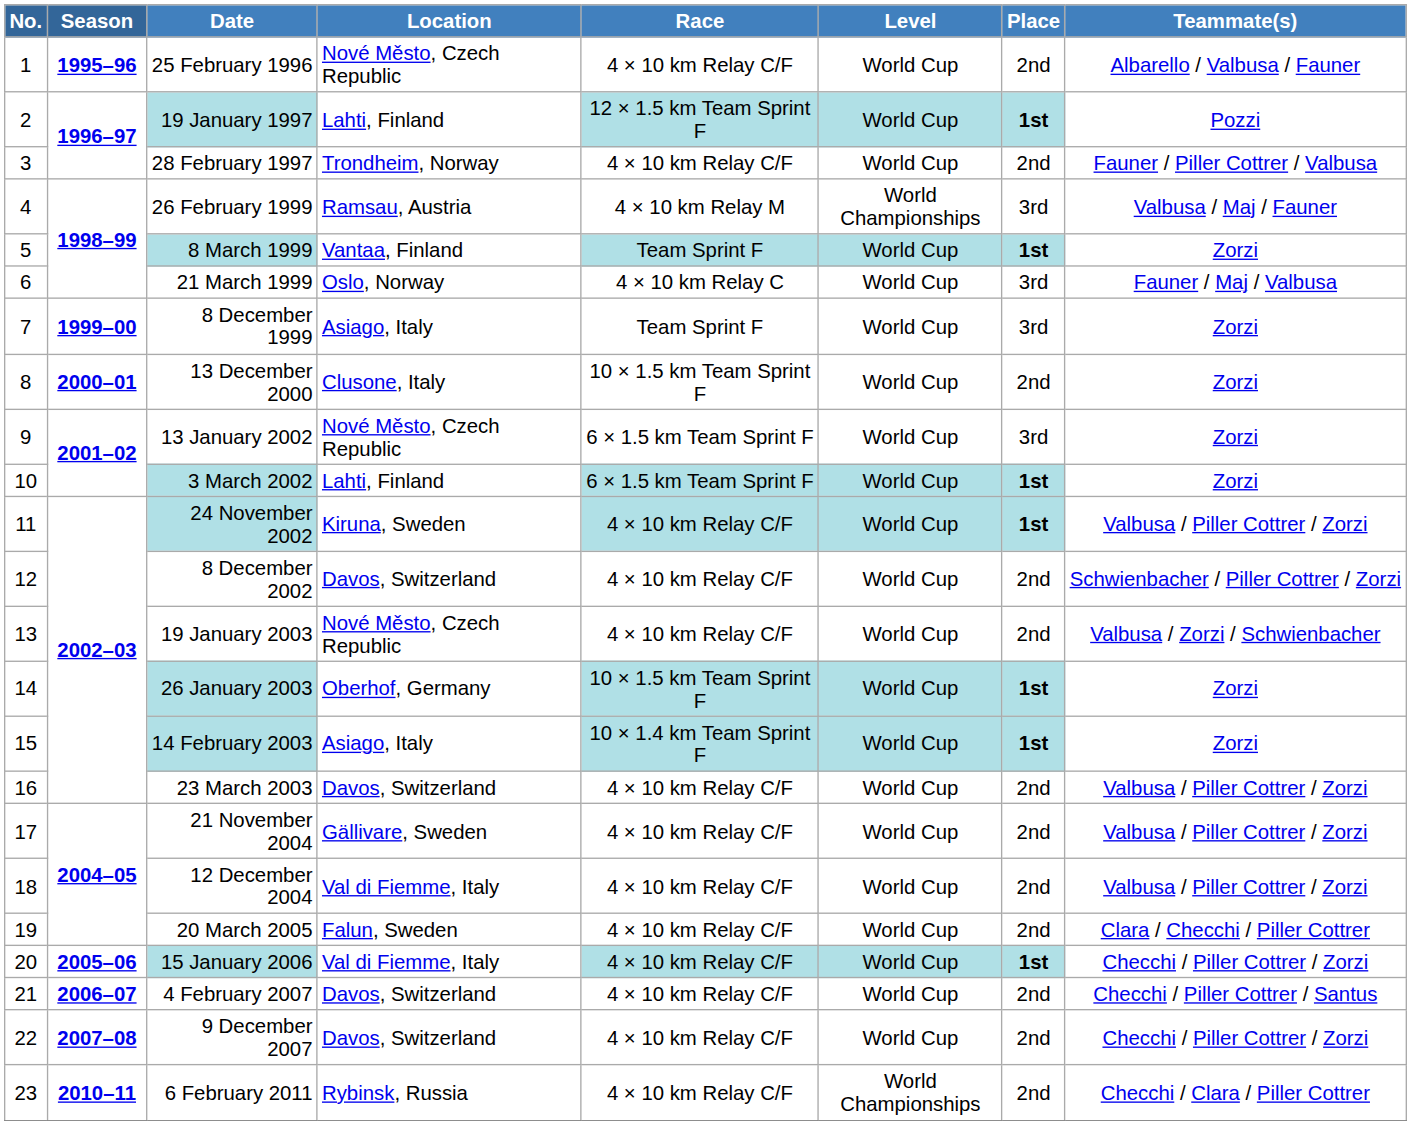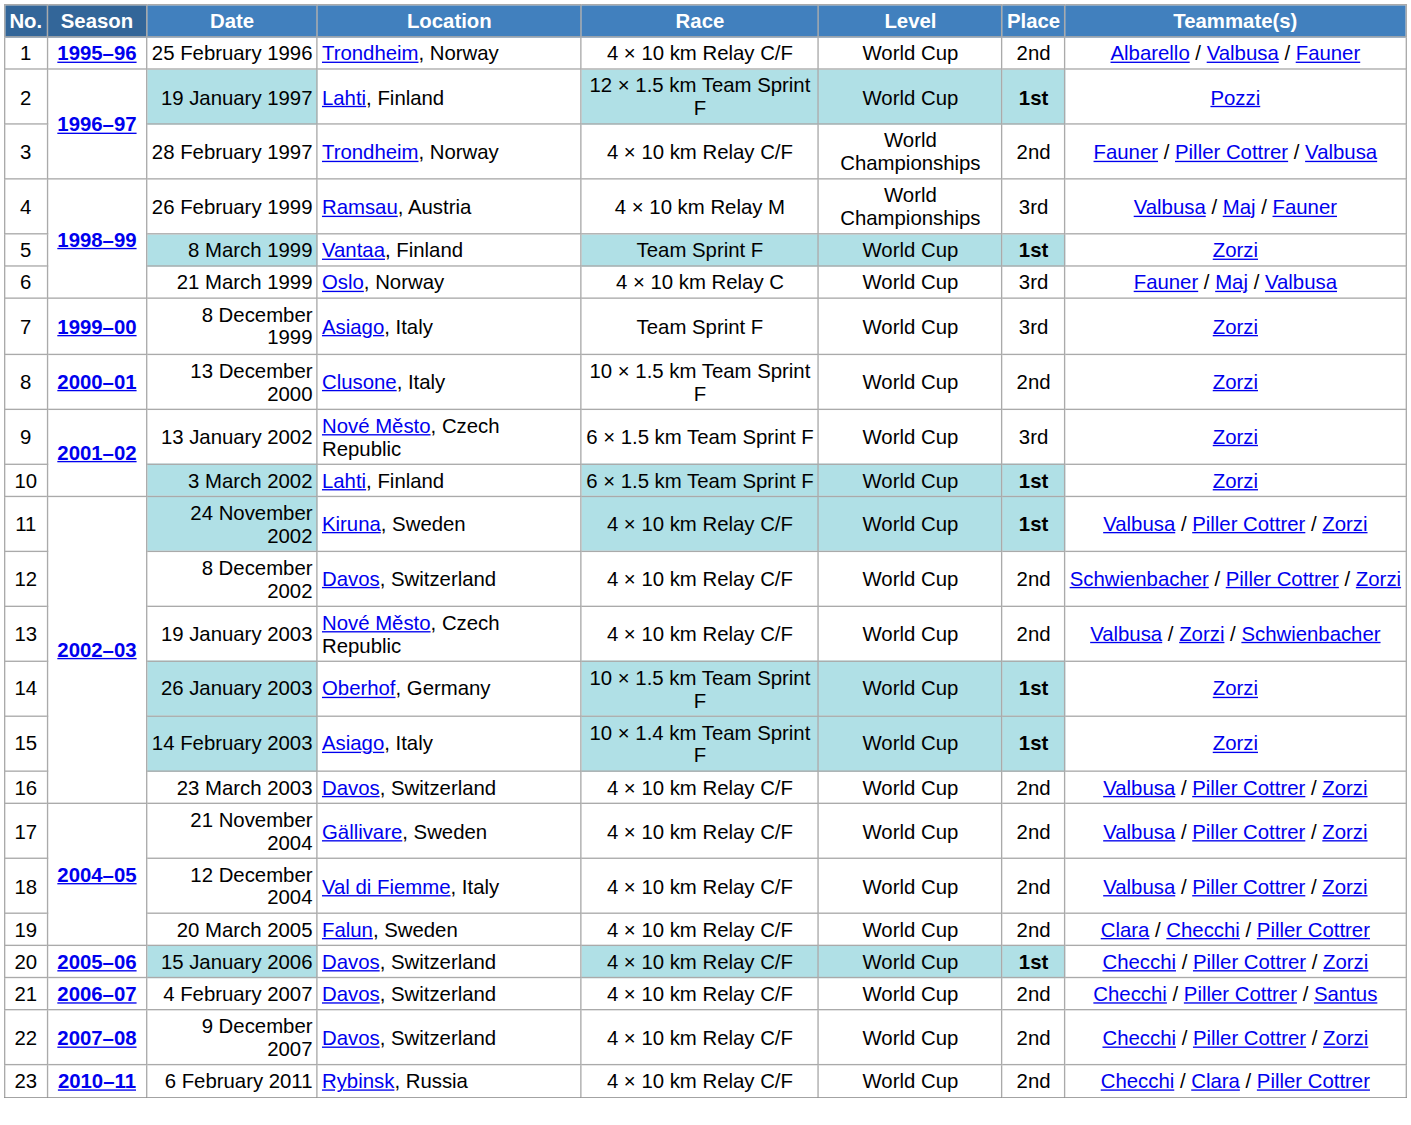(411, 65) Nové Město, Czech Republic -> (410, 53) Trondheim, Norway
(910, 163) World Cup -> (910, 152) World Championships
(411, 962) Val di Fiemme, Italy -> (409, 962) Davos, Switzerland
(910, 1093) World Championships -> (910, 1082) World Cup
